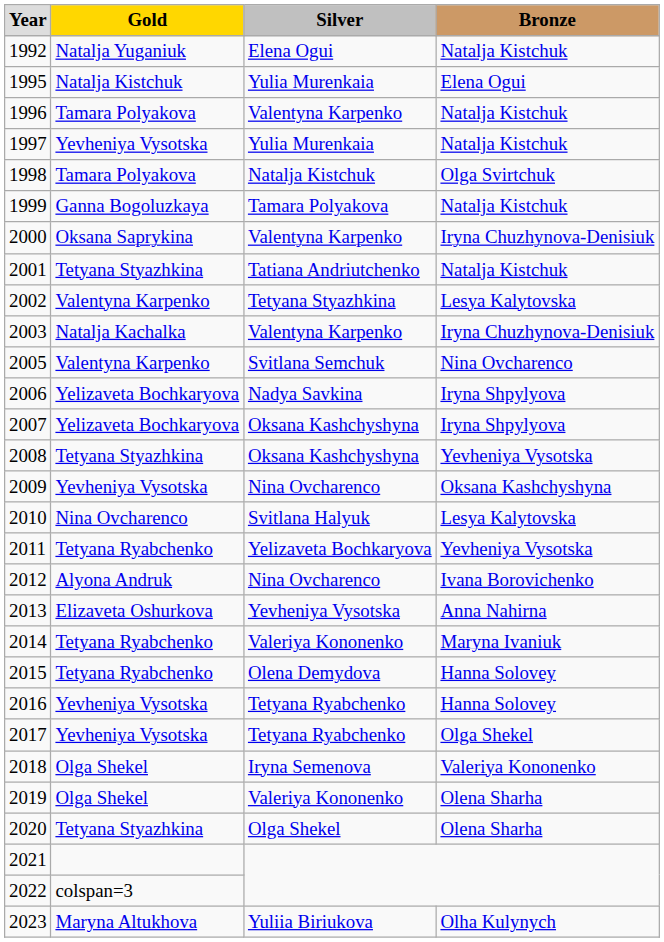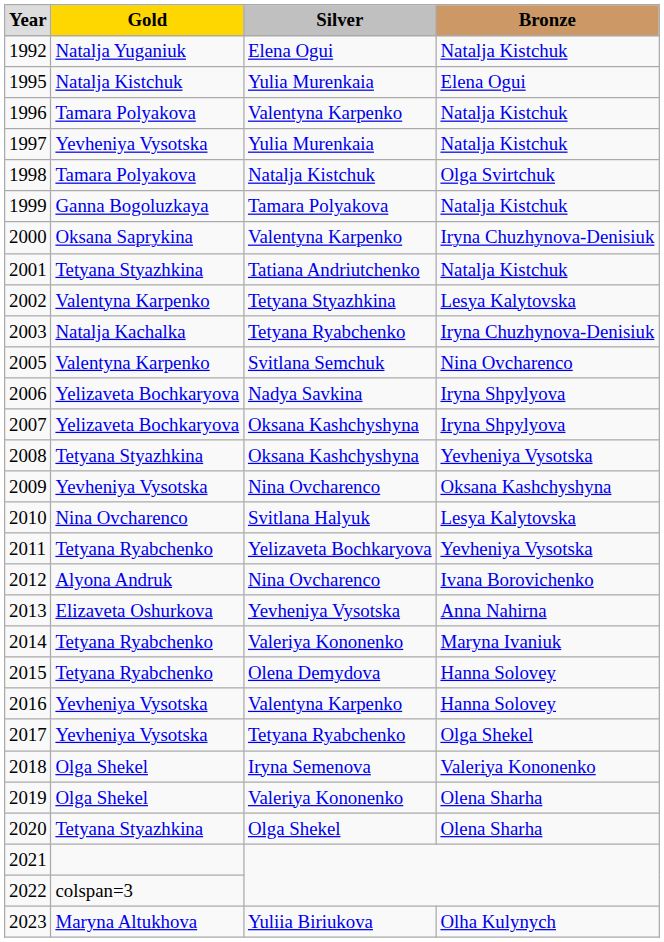(325, 331) Valentyna Karpenko -> (327, 331) Tetyana Ryabchenko
(327, 703) Tetyana Ryabchenko -> (325, 703) Valentyna Karpenko
